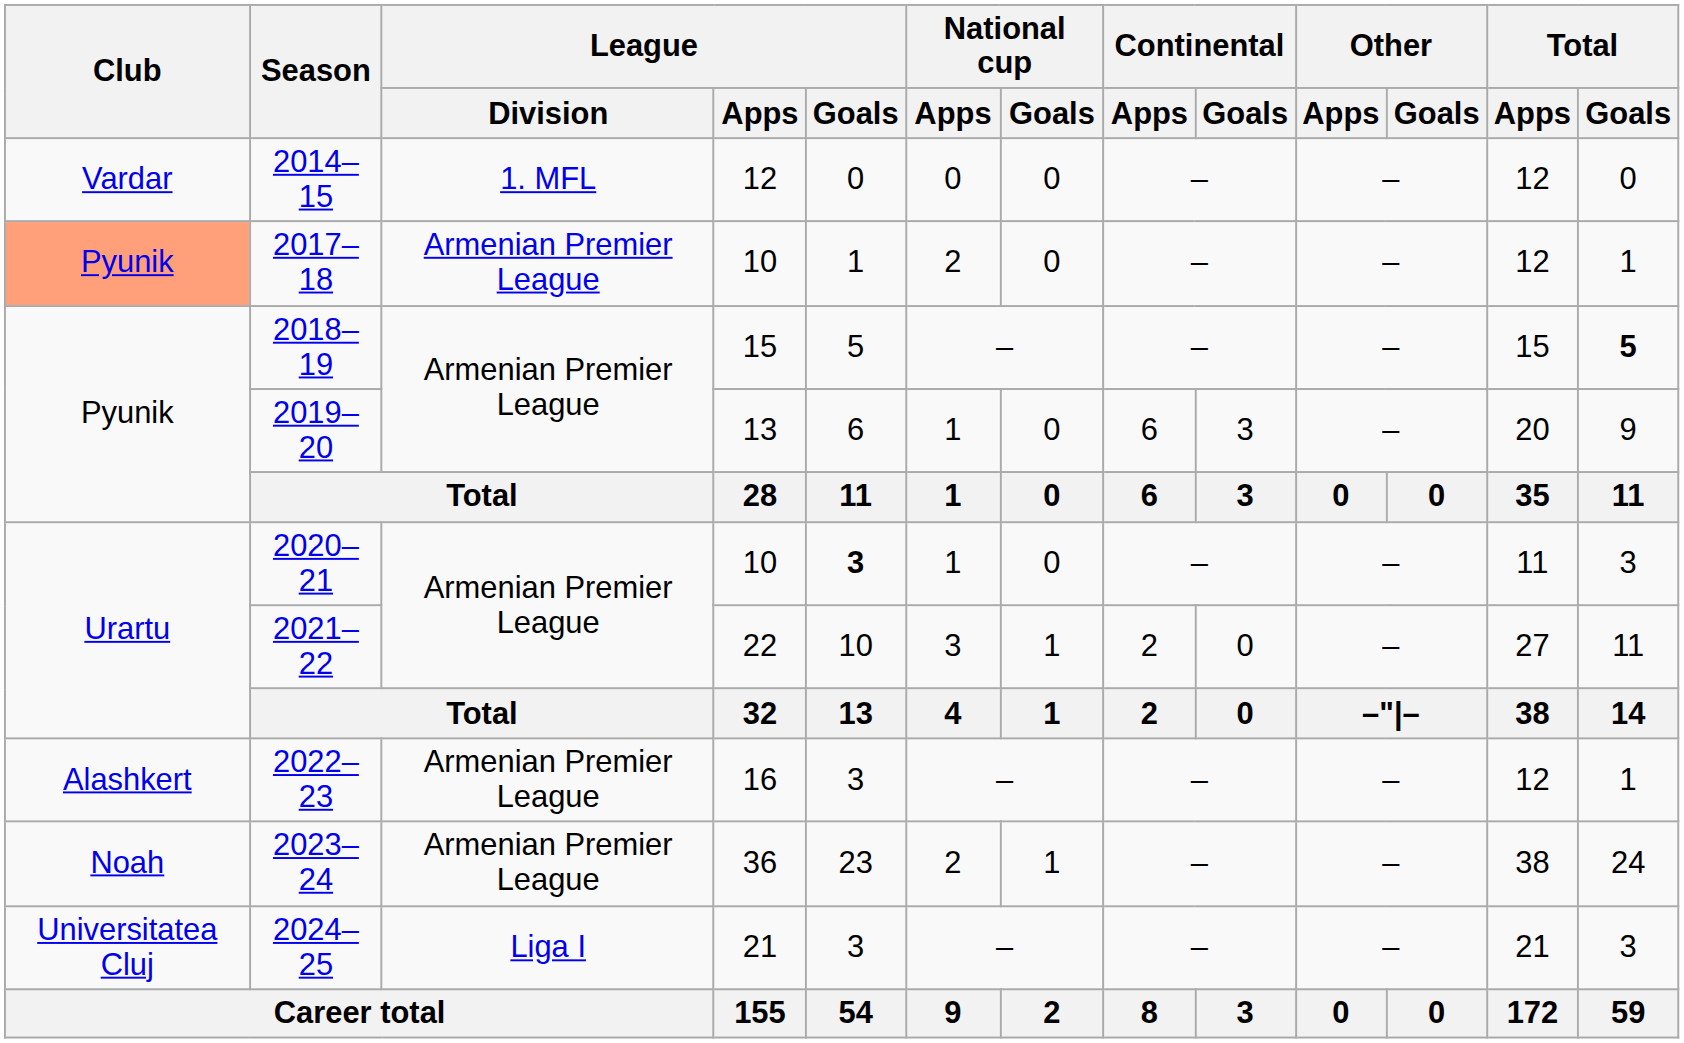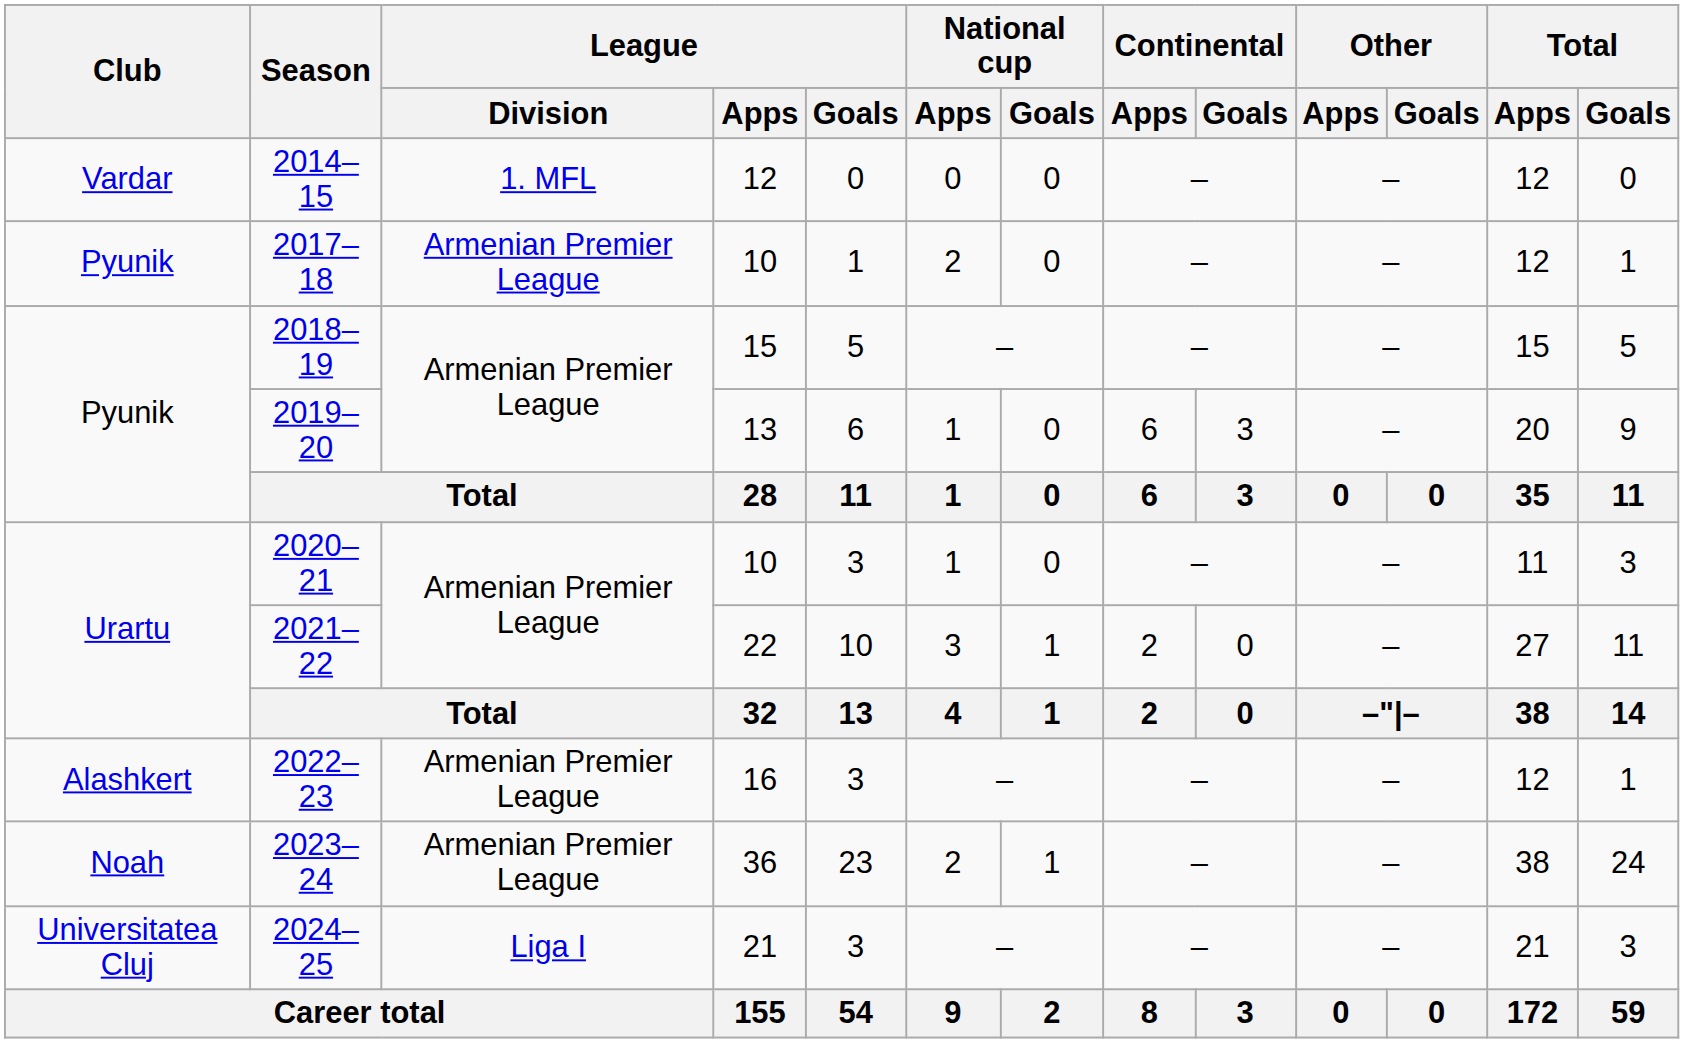(127, 262) lightsalmon background -> (127, 262) no background
(1628, 346) bold -> (1628, 346) normal
(856, 562) bold -> (856, 562) normal
